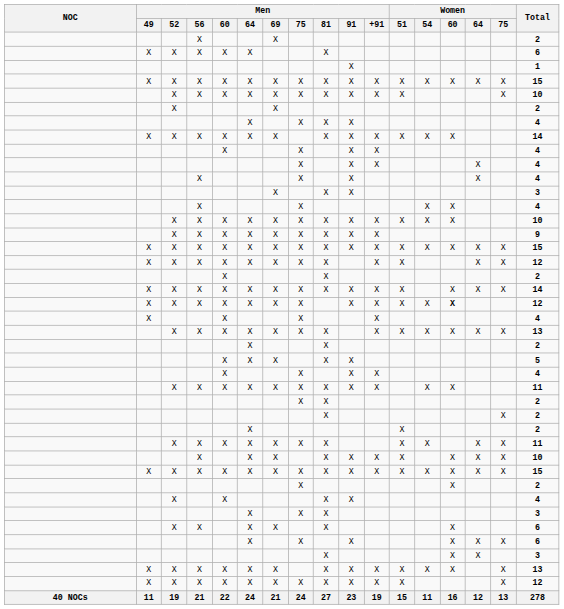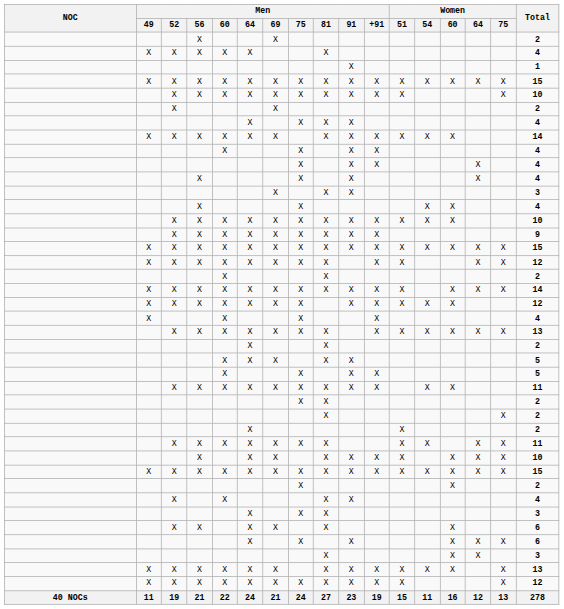(537, 53) 6 -> (537, 53) 4
(453, 304) bold -> (453, 304) normal
(537, 374) 4 -> (537, 374) 5
